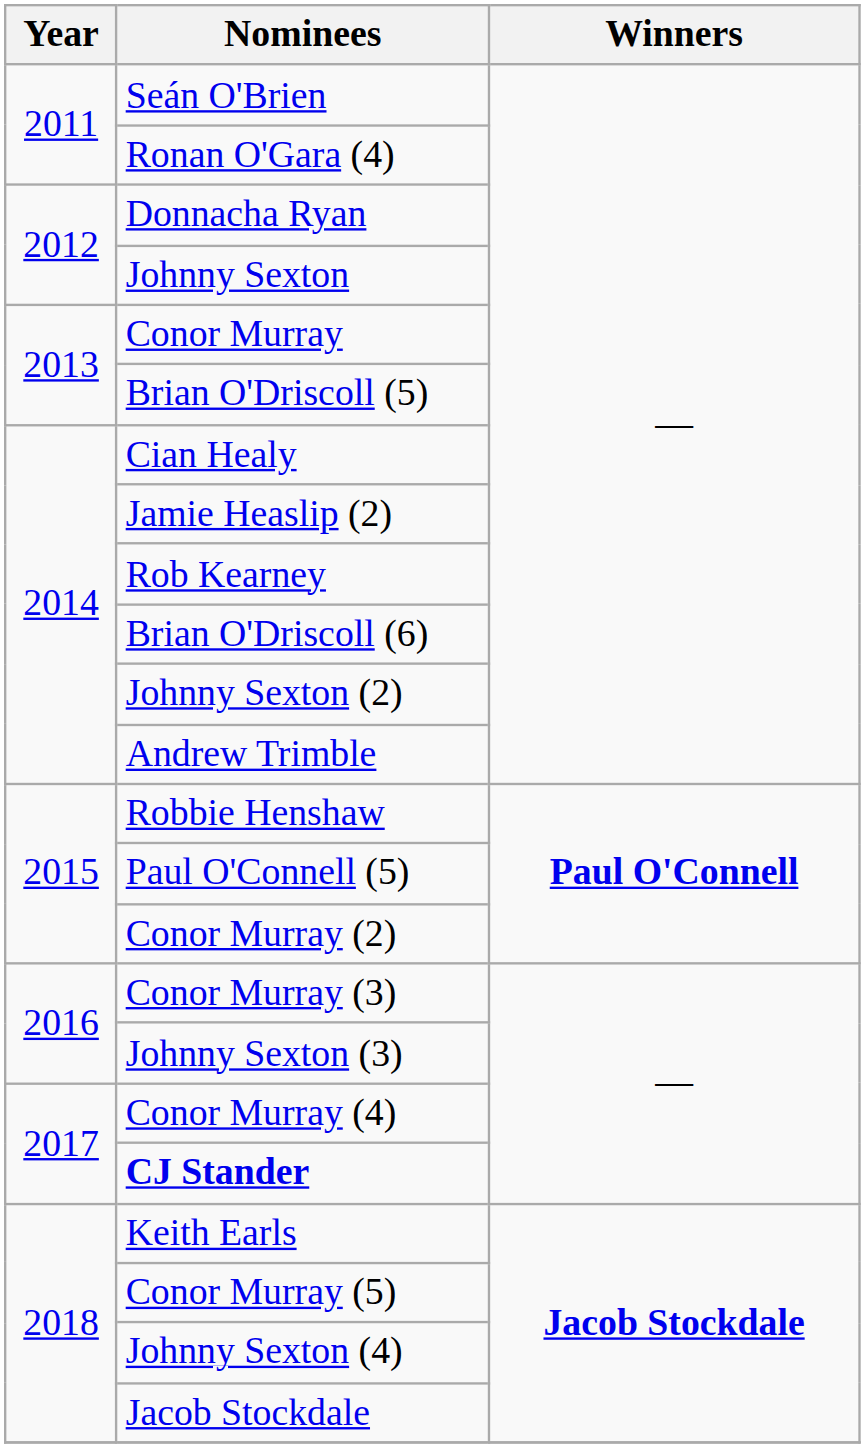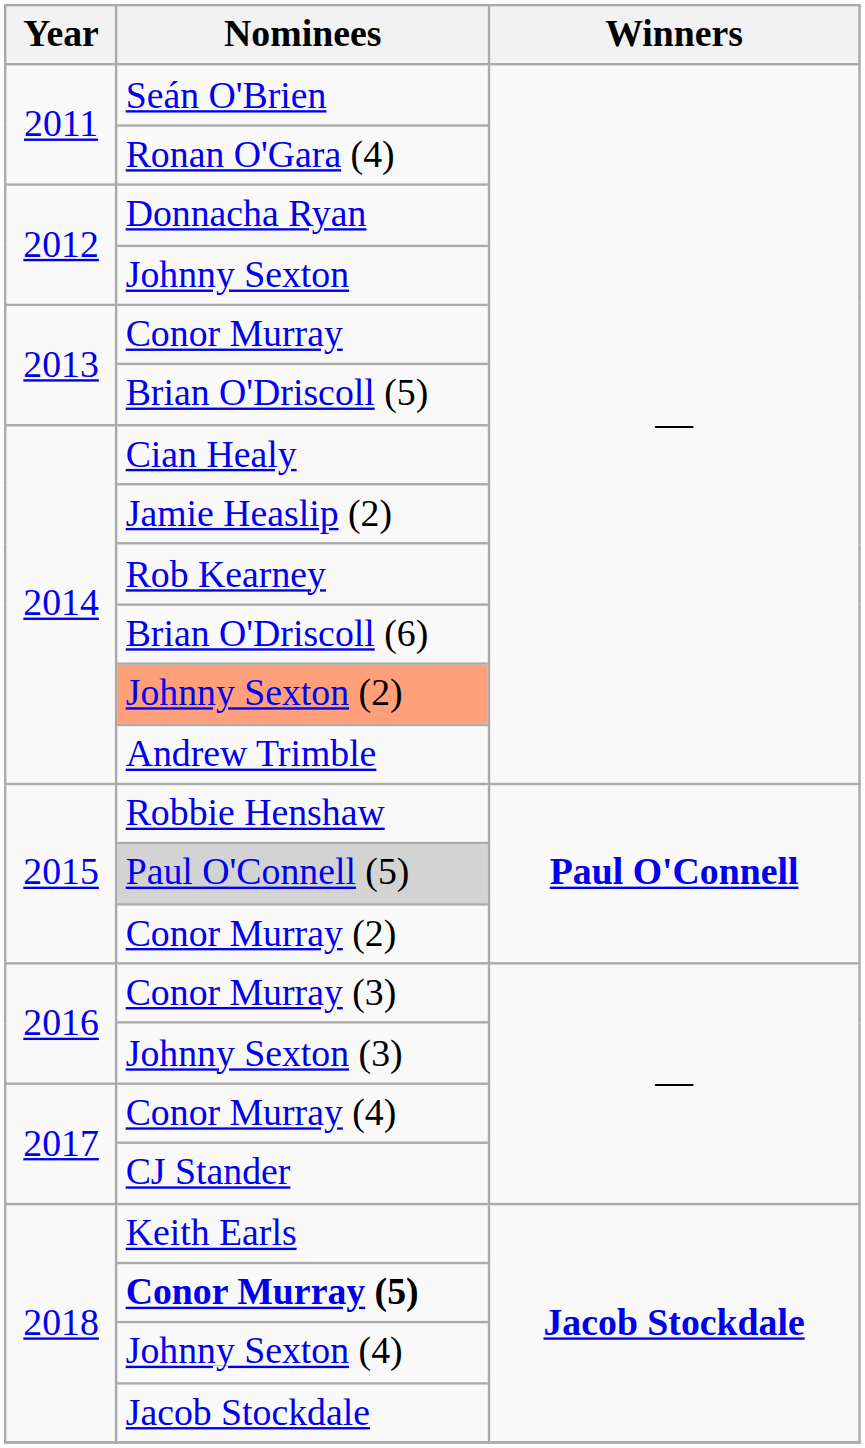(264, 693) no background -> (264, 693) lightsalmon background
(268, 872) no background -> (268, 872) lightgrey background
(217, 1172) bold -> (208, 1172) normal
(261, 1292) normal -> (272, 1292) bold
